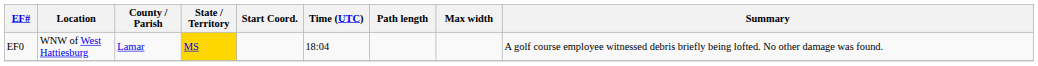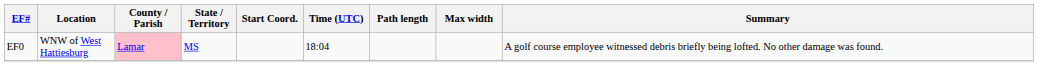(131, 46) no background -> (131, 46) pink background
(191, 46) gold background -> (191, 46) no background
